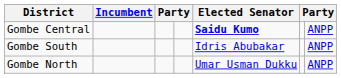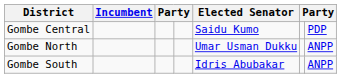(227, 30) bold -> (227, 30) normal
(320, 30) ANPP -> (317, 30) PDP
rows swapped: (42, 48) <-> (42, 65)
